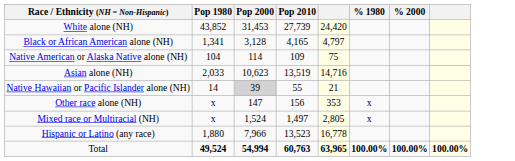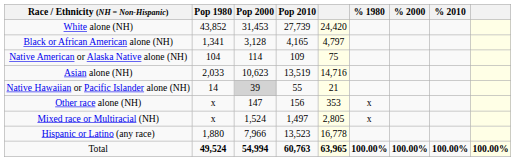+ column: (450, 12)
